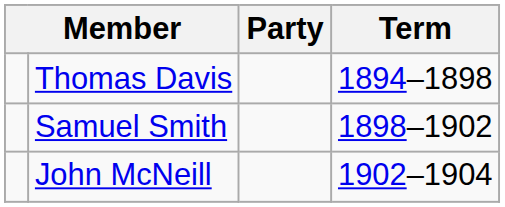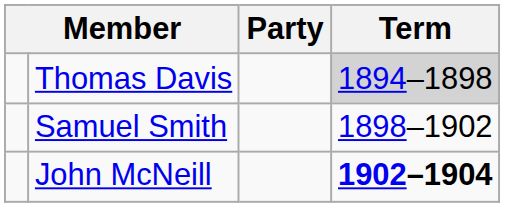(415, 77) no background -> (415, 77) lightgrey background
(415, 175) normal -> (415, 175) bold
